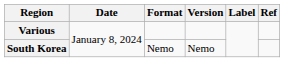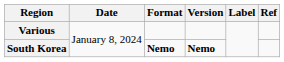(160, 48) normal -> (161, 48) bold
(201, 48) normal -> (201, 48) bold
